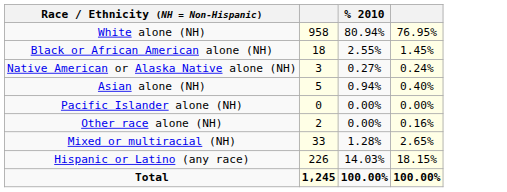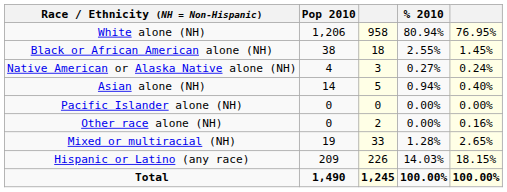+ column: (329, 14)
